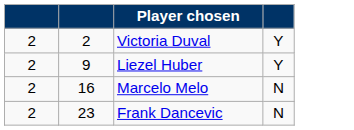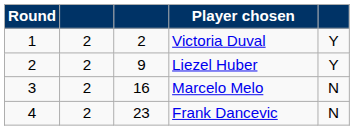+ column: (32, 16)
